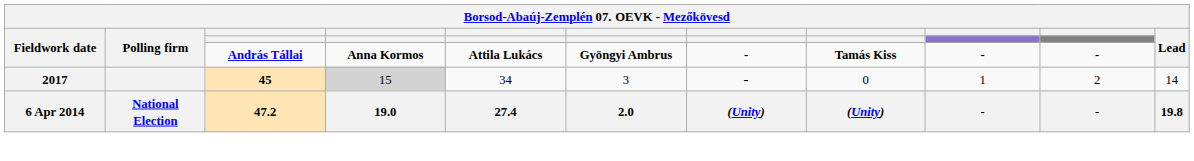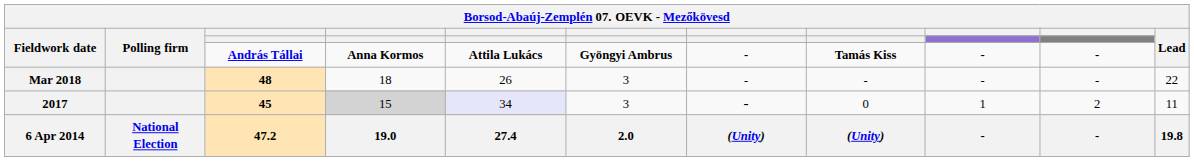+ row: (55, 79)
(506, 79) no background -> (506, 103) lavender background
(1172, 79) 14 -> (1172, 103) 11
